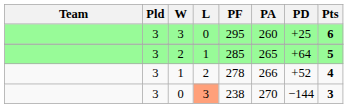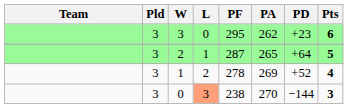(268, 34) 260 -> (268, 34) 262
(301, 34) +25 -> (301, 34) +23
(235, 53) 285 -> (235, 53) 287
(268, 73) 266 -> (268, 73) 269
